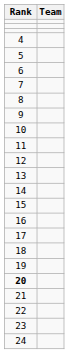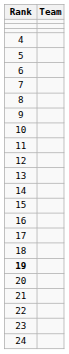(21, 266) normal -> (21, 266) bold
(21, 281) bold -> (21, 281) normal
